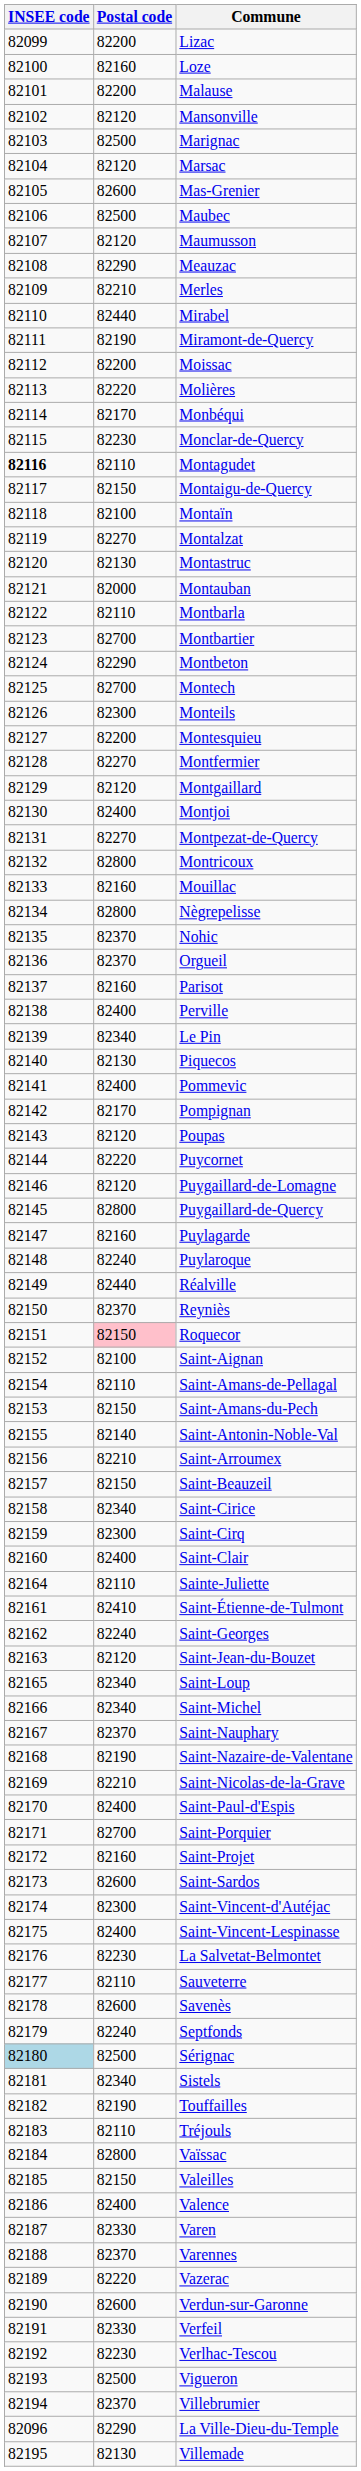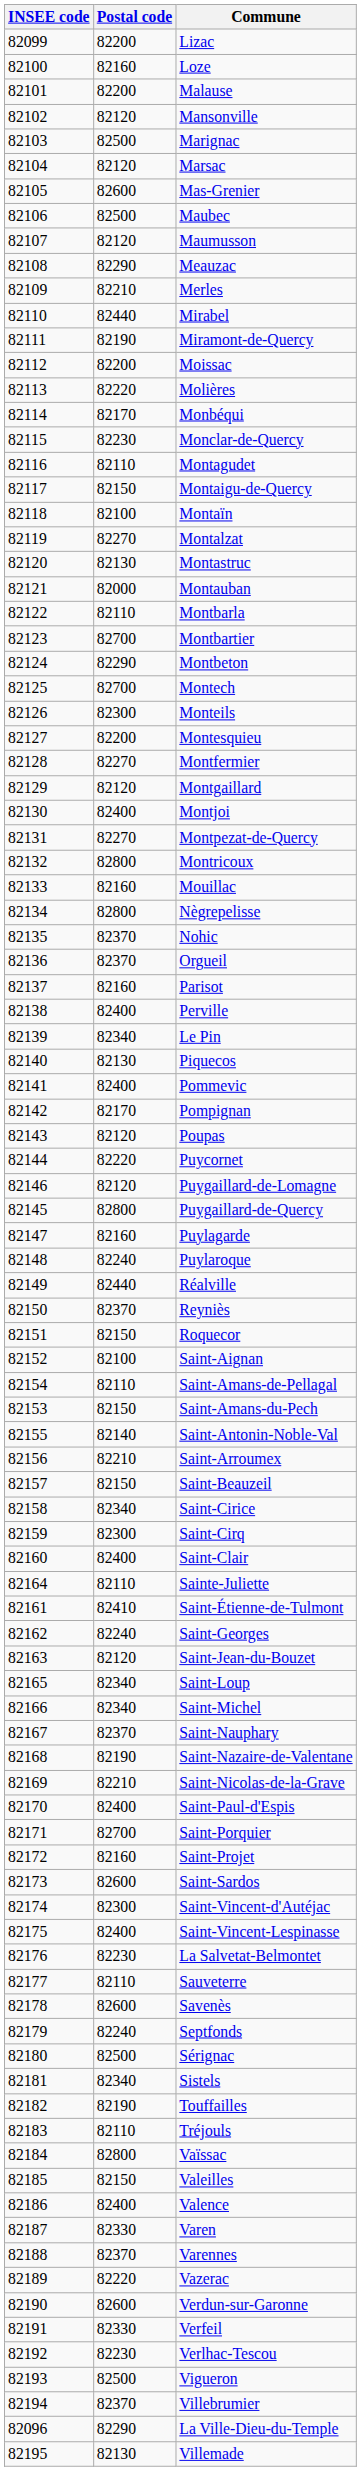(27, 464) bold -> (27, 464) normal
(116, 1334) pink background -> (116, 1334) no background
(28, 2056) lightblue background -> (28, 2056) no background
